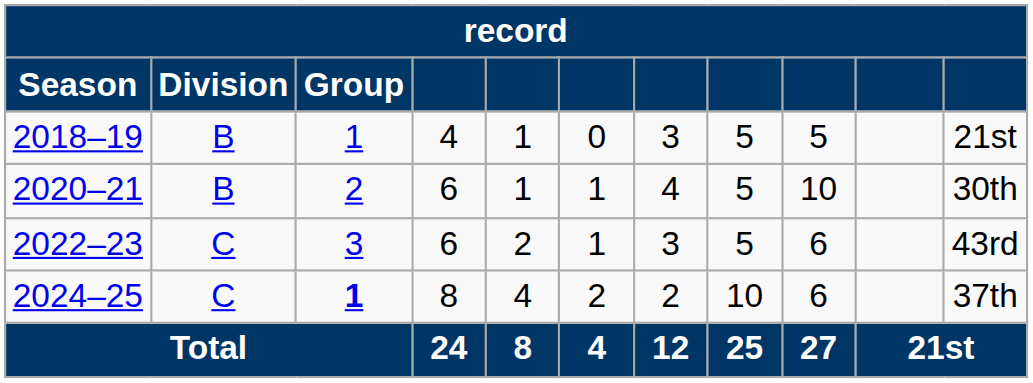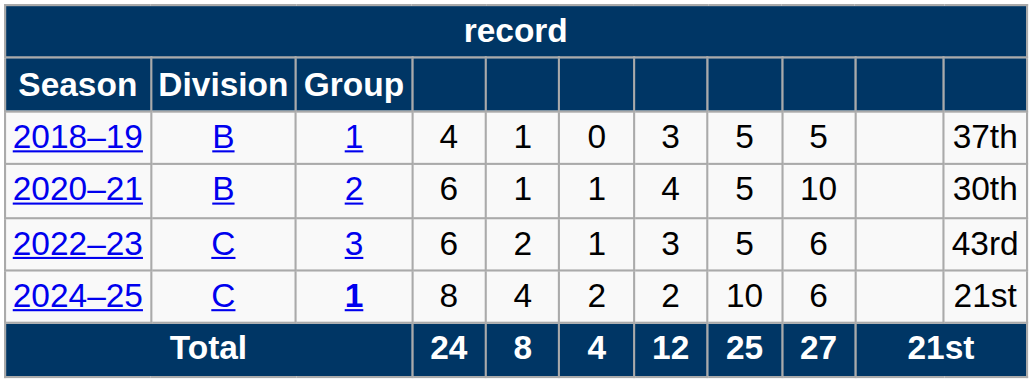(985, 137) 21st -> (985, 137) 37th
(985, 296) 37th -> (985, 296) 21st
